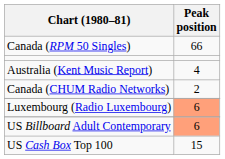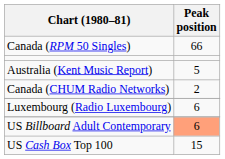(197, 70) 4 -> (197, 70) 5
(197, 107) lightsalmon background -> (197, 107) no background
